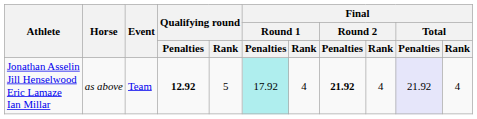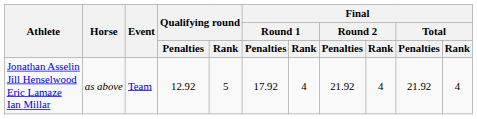(183, 86) bold -> (183, 86) normal
(266, 86) paleturquoise background -> (266, 86) no background
(342, 86) bold -> (342, 86) normal
(419, 86) lavender background -> (419, 86) no background
